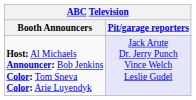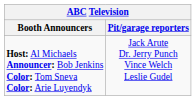(148, 60) lavender background -> (148, 60) no background
